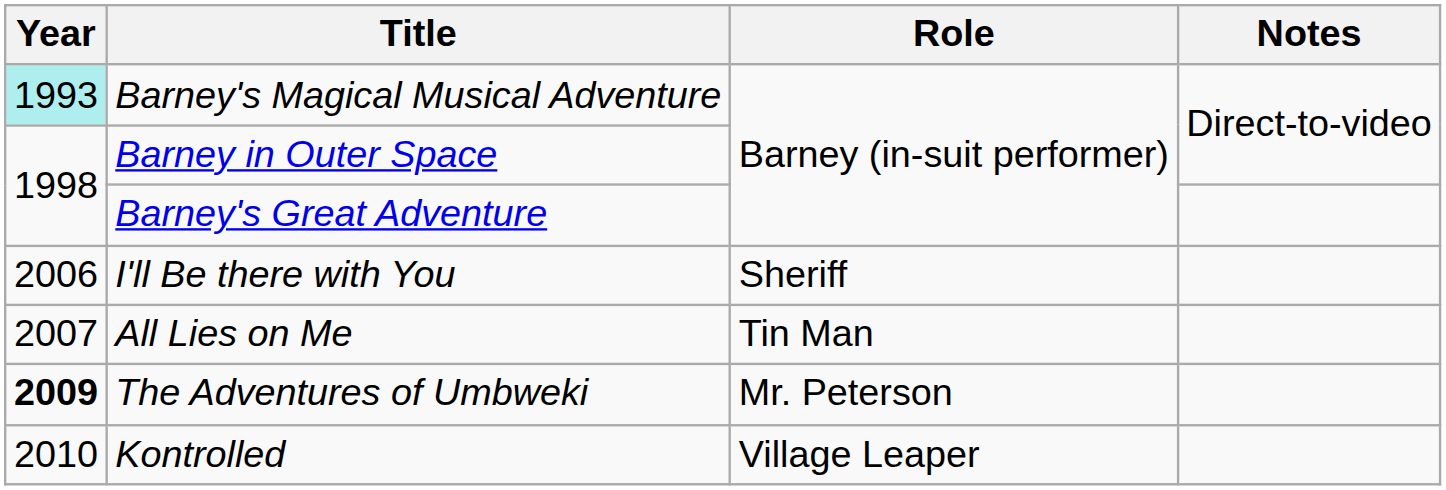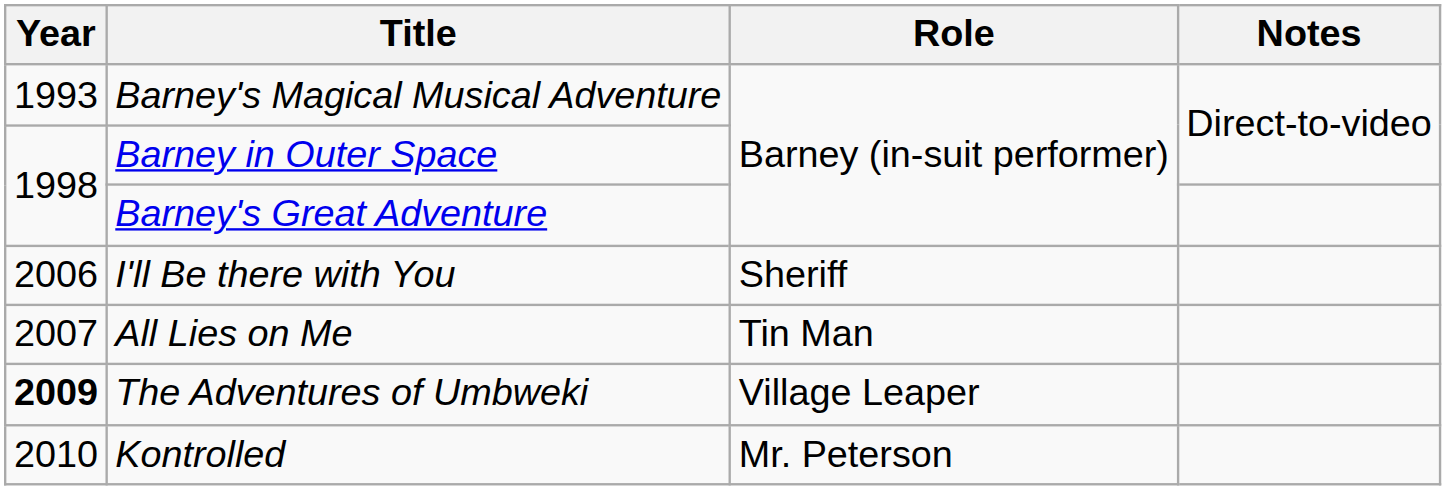(56, 94) paleturquoise background -> (56, 94) no background
(846, 393) Mr. Peterson -> (859, 393) Village Leaper
(859, 453) Village Leaper -> (846, 453) Mr. Peterson
